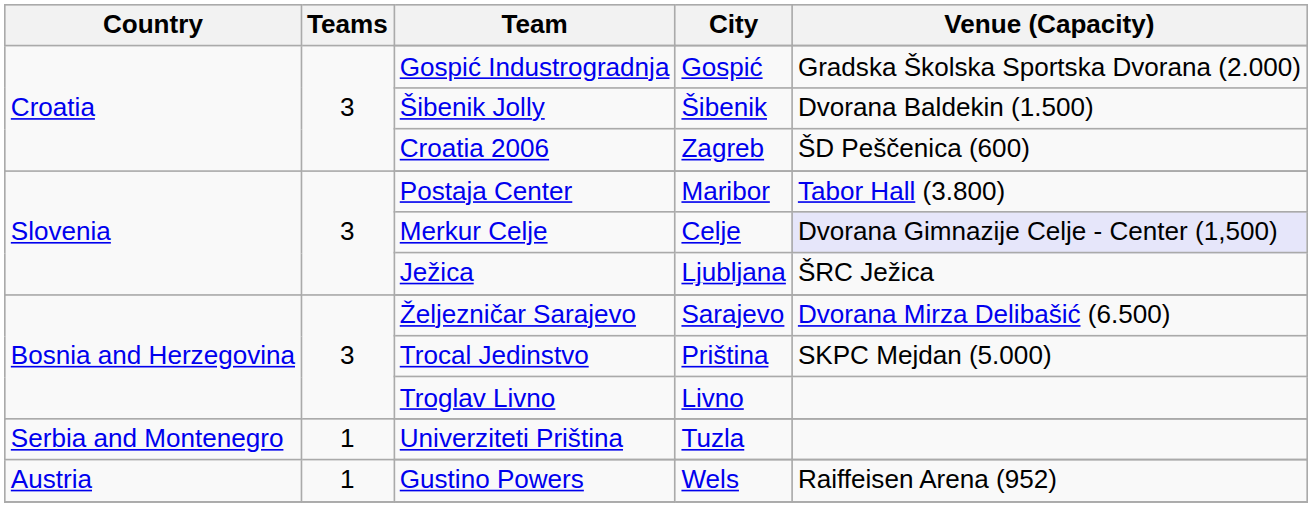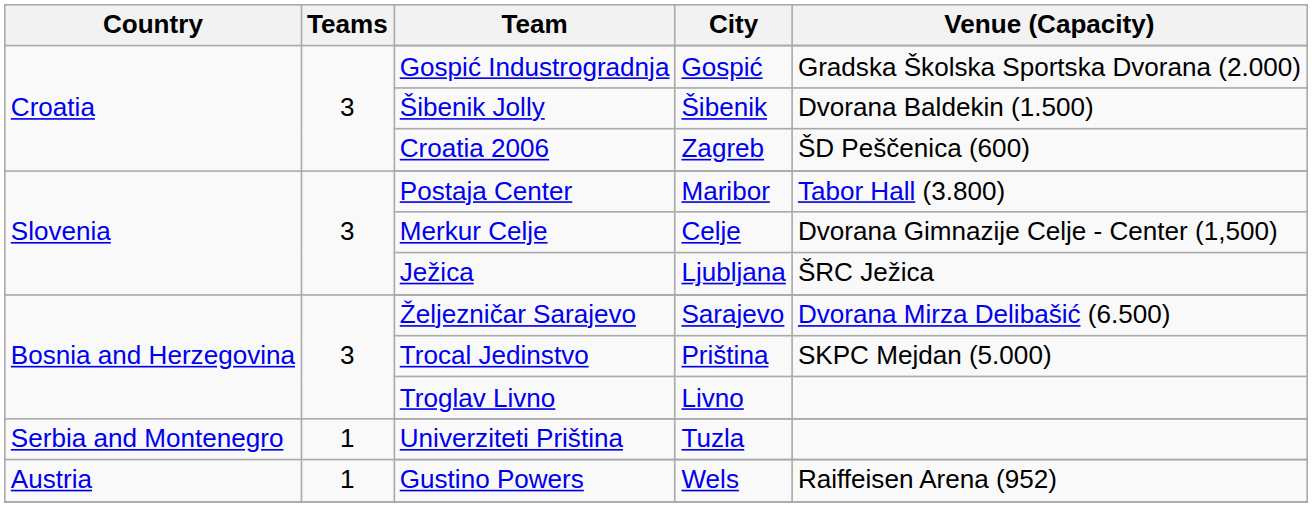(1038, 231) lavender background -> (1038, 231) no background
